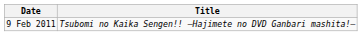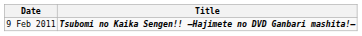(207, 24) normal -> (207, 24) bold
